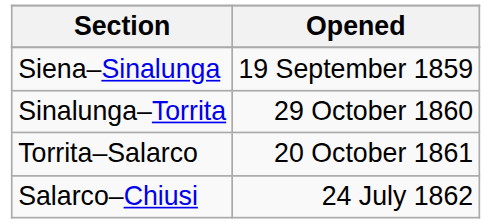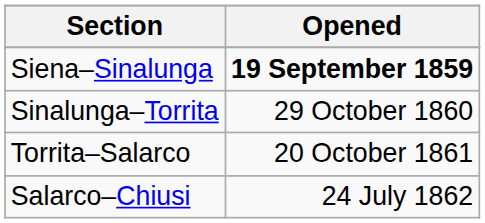(356, 68) normal -> (352, 68) bold
